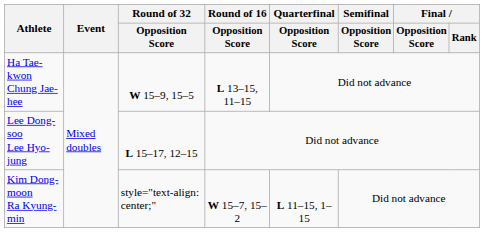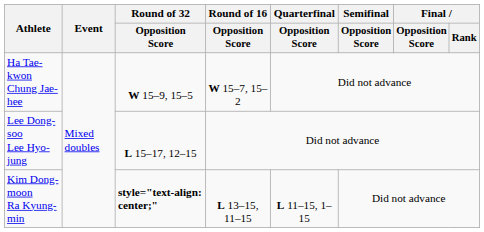(237, 95) L 13–15, 11–15 -> (238, 95) W 15–7, 15–2
(160, 199) normal -> (160, 199) bold
(237, 212) W 15–7, 15–2 -> (238, 212) L 13–15, 11–15
